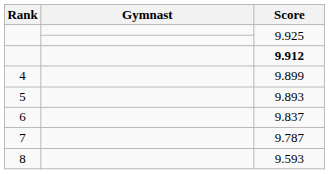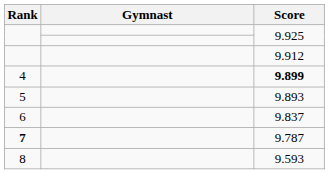(289, 55) bold -> (289, 55) normal
(289, 76) normal -> (289, 76) bold
(23, 138) normal -> (23, 138) bold
